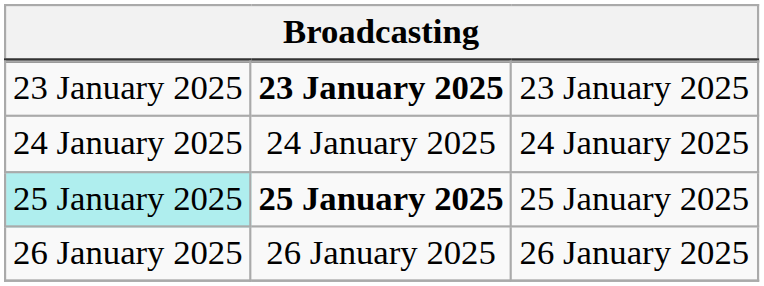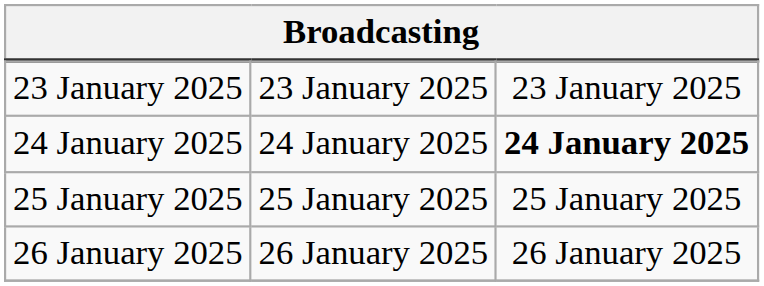(381, 88) bold -> (373, 88) normal
(634, 143) normal -> (627, 143) bold
(128, 198) paleturquoise background -> (128, 198) no background
(381, 198) bold -> (373, 198) normal
